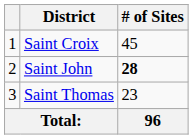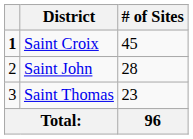(12, 43) normal -> (12, 43) bold
(130, 69) bold -> (130, 69) normal
